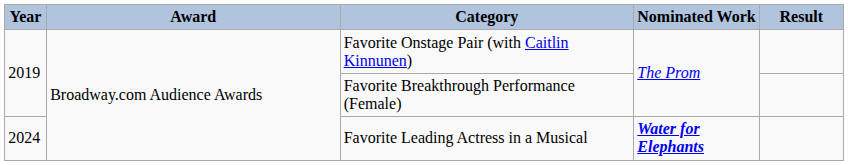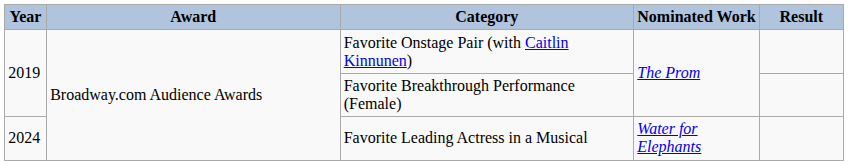(671, 138) bold -> (669, 138) normal
